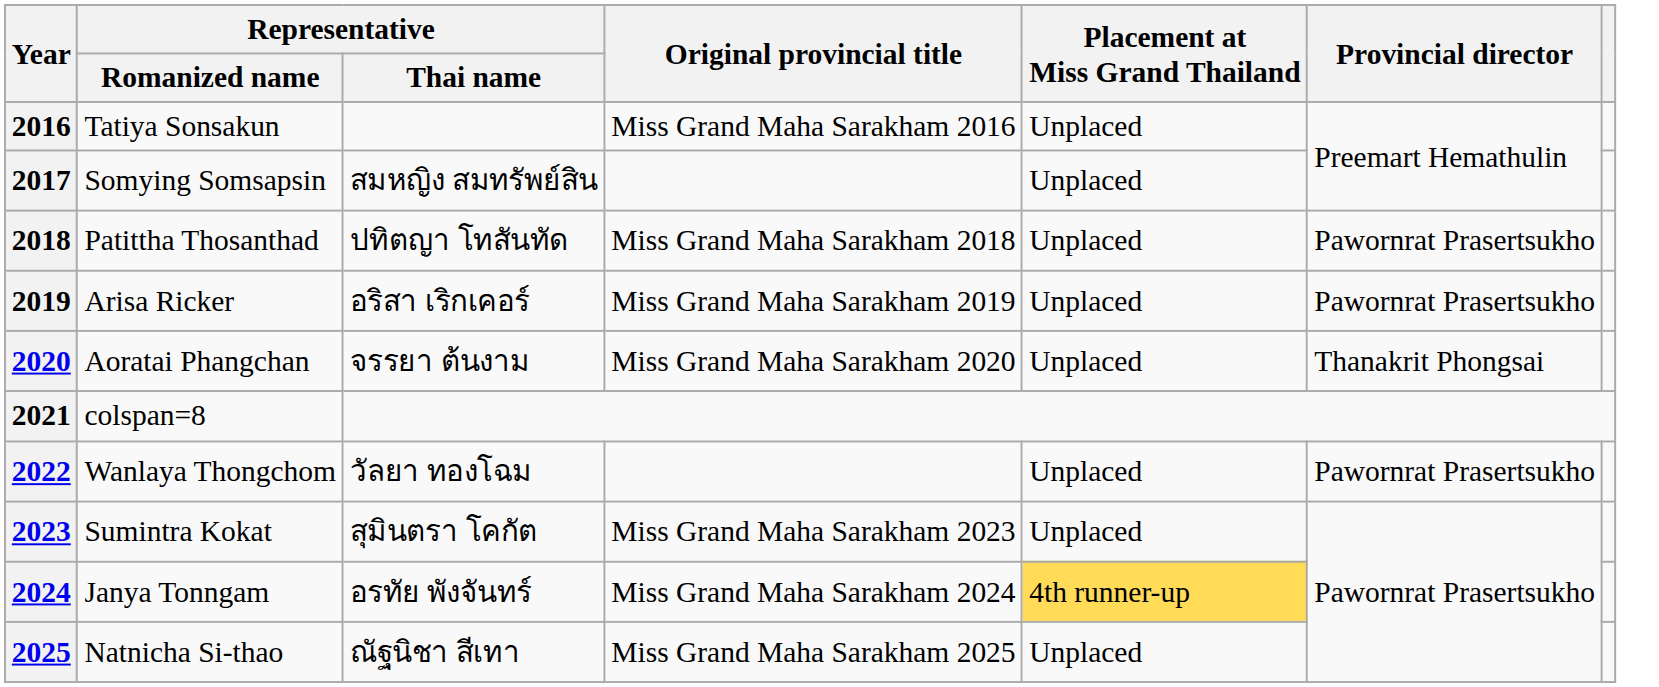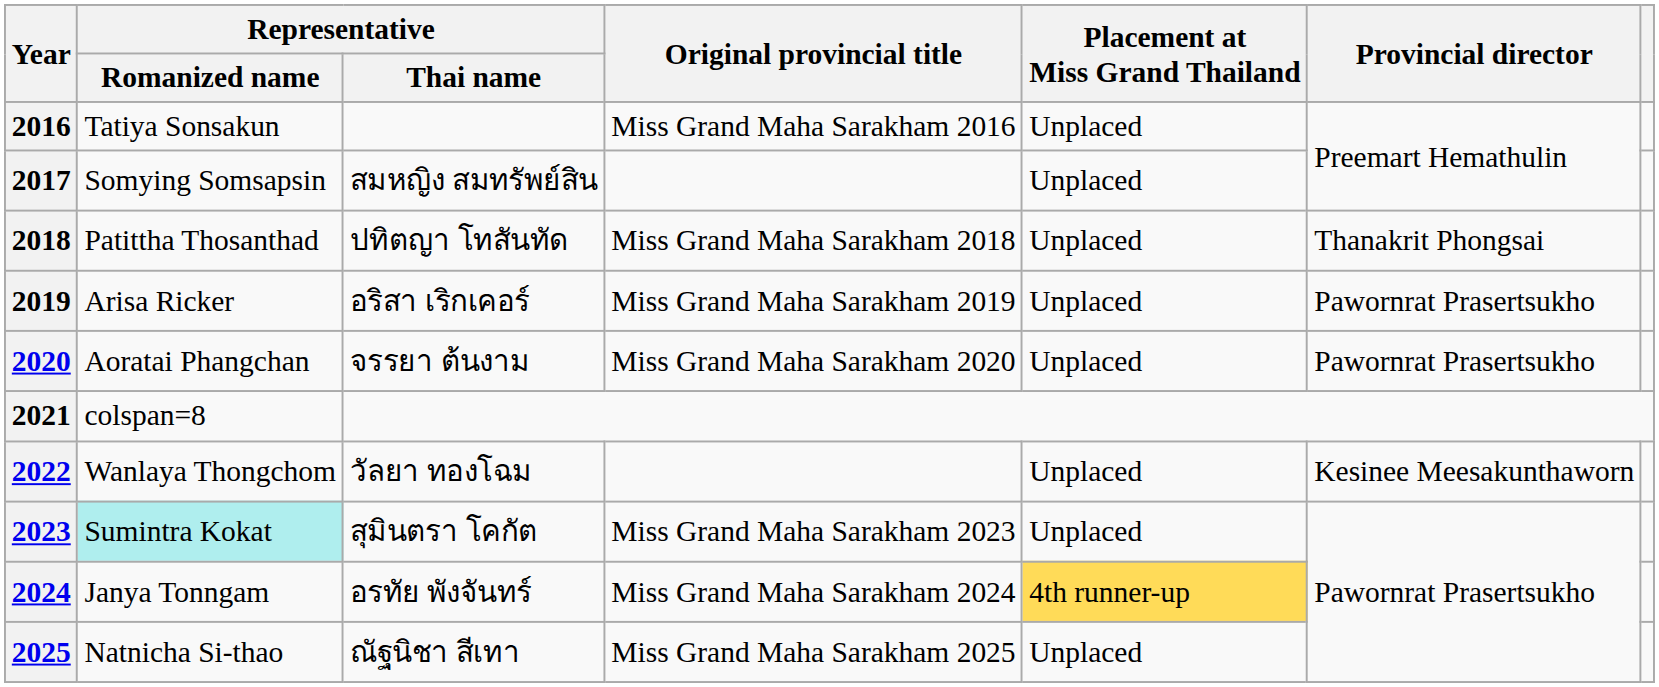(1455, 240) Pawornrat Prasertsukho -> (1429, 240) Thanakrit Phongsai
(1429, 361) Thanakrit Phongsai -> (1455, 361) Pawornrat Prasertsukho
(1455, 470) Pawornrat Prasertsukho -> (1474, 470) Kesinee Meesakunthaworn
(178, 530) no background -> (178, 530) paleturquoise background
